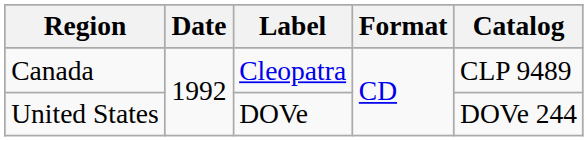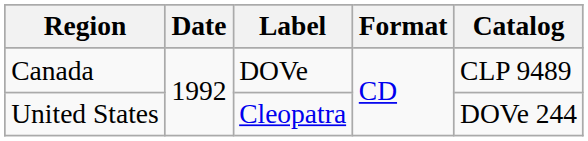(293, 69) Cleopatra -> (274, 69) DOVe
(274, 113) DOVe -> (293, 113) Cleopatra
